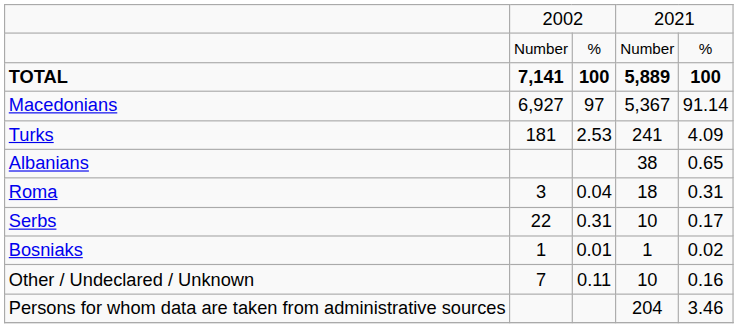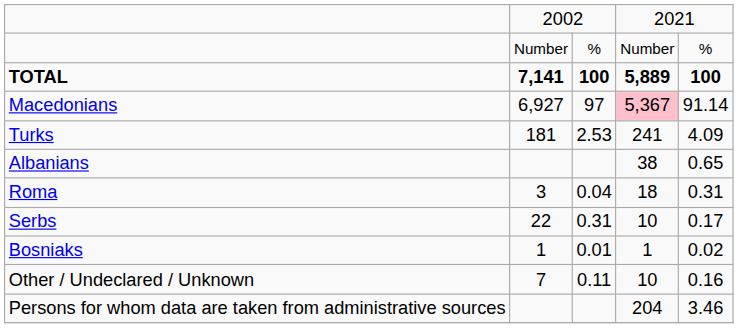(647, 105) no background -> (647, 105) pink background
